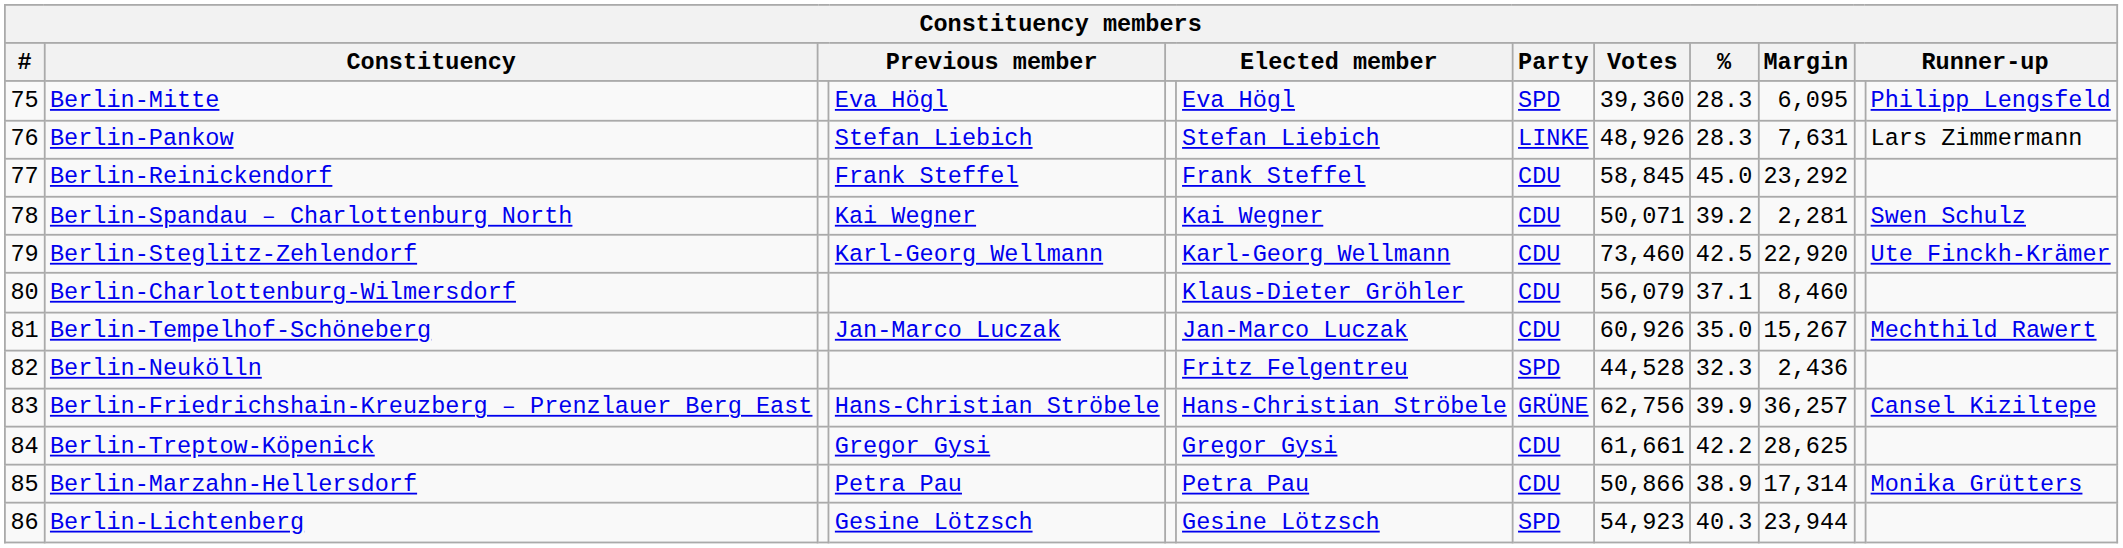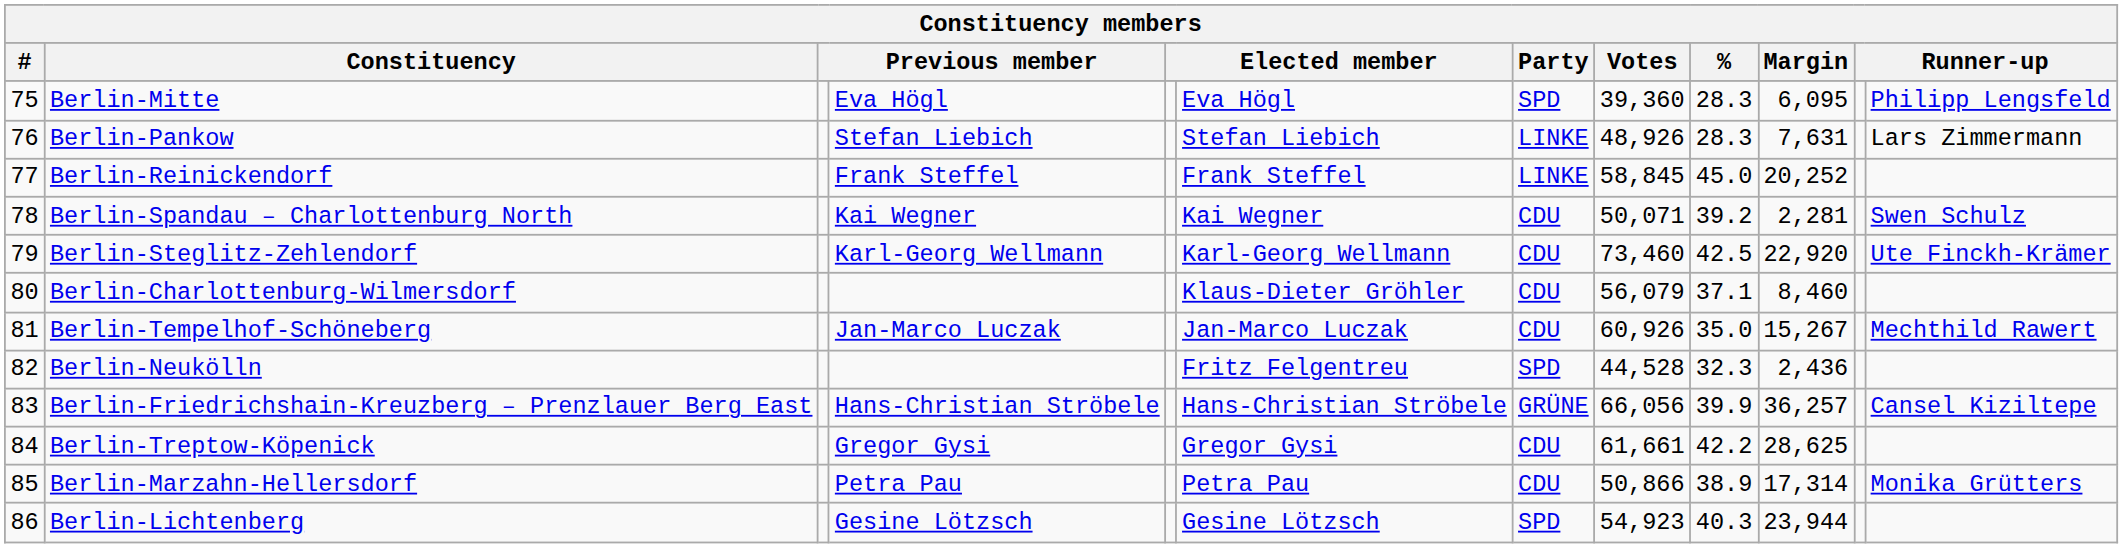(1539, 177) CDU -> (1553, 177) LINKE
(1806, 177) 23,292 -> (1806, 177) 20,252
(1642, 408) 62,756 -> (1642, 408) 66,056
